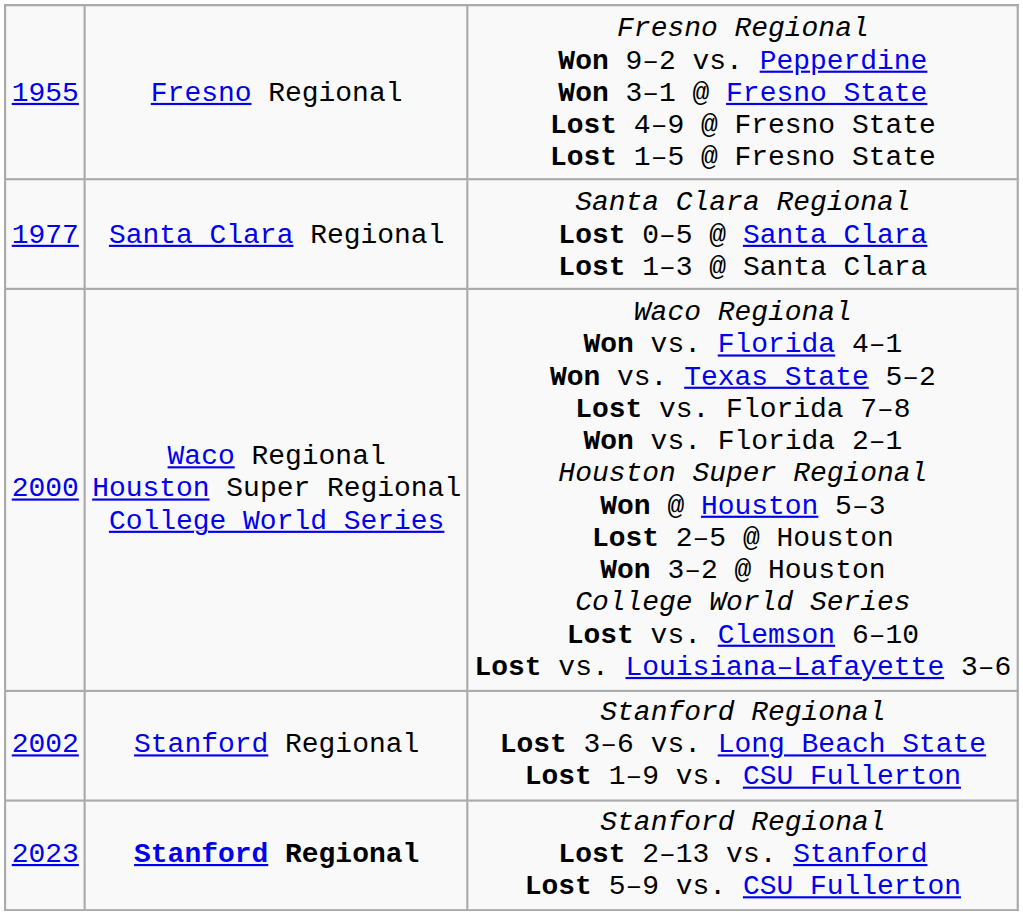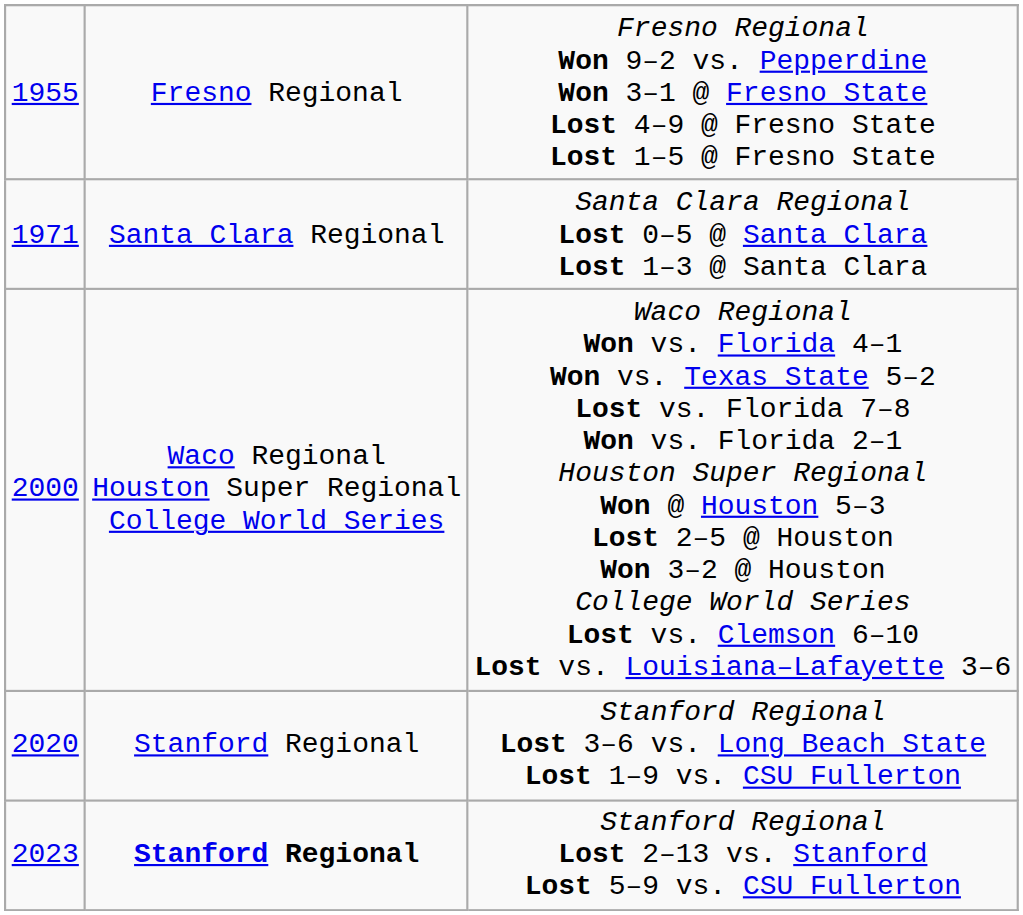(45, 235) 1977 -> (45, 235) 1971
(45, 745) 2002 -> (45, 745) 2020
